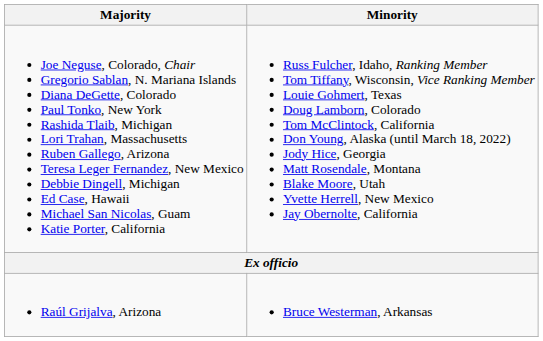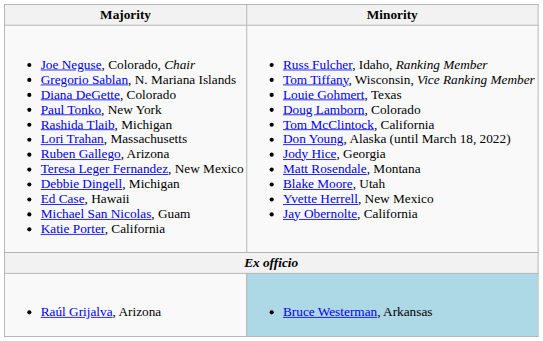(392, 312) no background -> (392, 312) lightblue background
